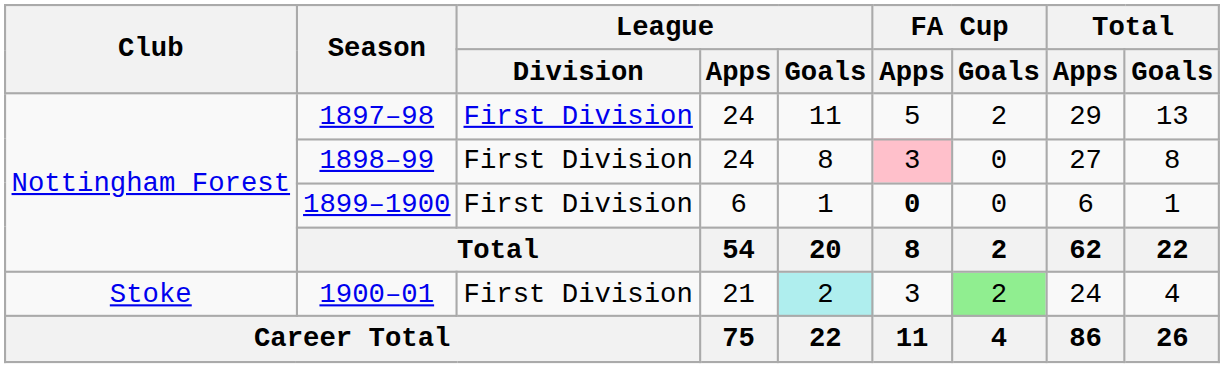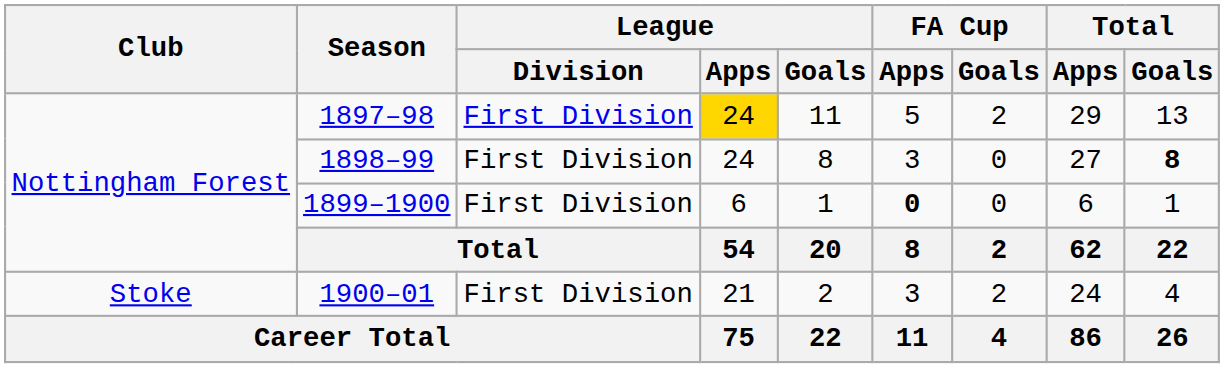(739, 116) no background -> (739, 116) gold background
(912, 161) pink background -> (912, 161) no background
(1172, 161) normal -> (1172, 161) bold
(825, 294) paleturquoise background -> (825, 294) no background
(999, 294) lightgreen background -> (999, 294) no background
